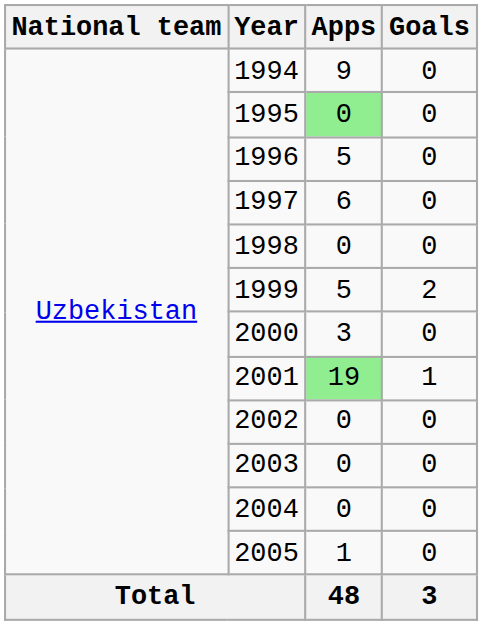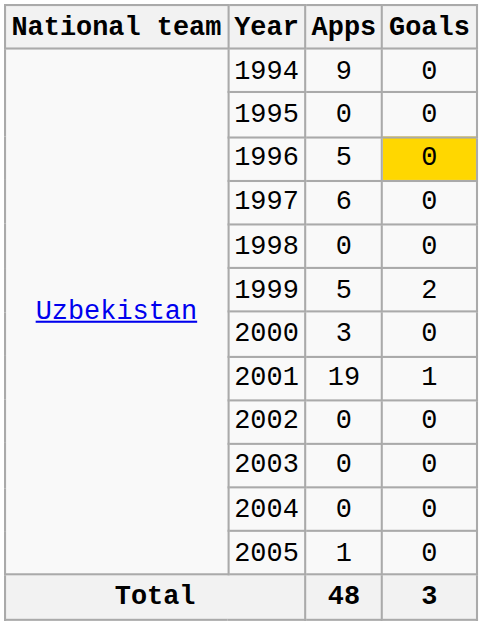(344, 115) lightgreen background -> (344, 115) no background
(429, 159) no background -> (429, 159) gold background
(344, 378) lightgreen background -> (344, 378) no background
